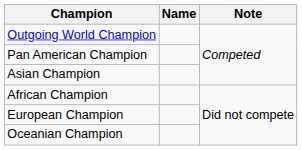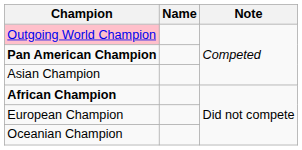(82, 34) no background -> (82, 34) pink background
(77, 54) normal -> (82, 54) bold
(58, 94) normal -> (62, 94) bold
